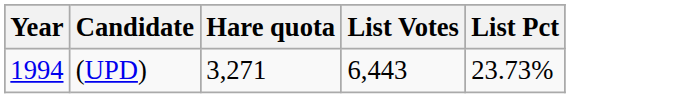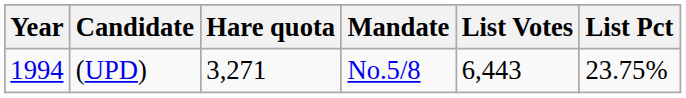+ column: (398, 26)
(512, 70) 23.73% -> (627, 70) 23.75%
